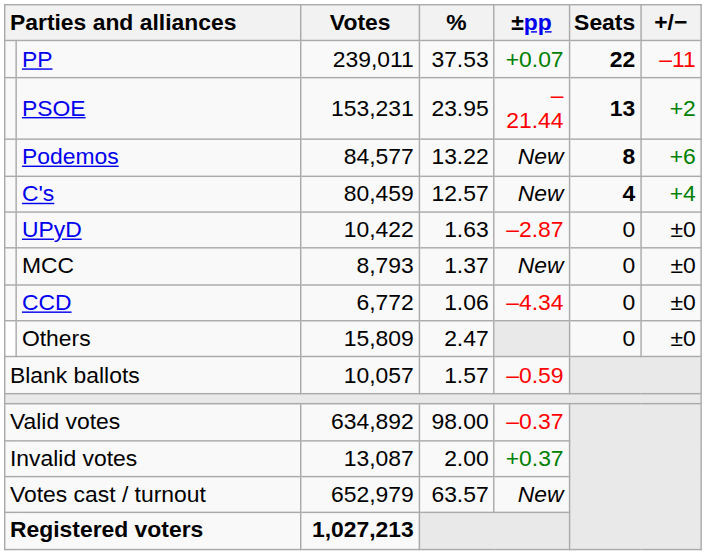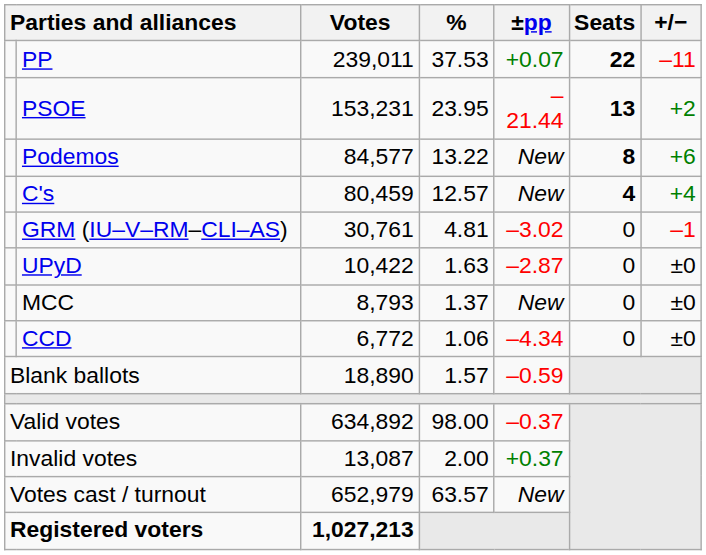+ row: (155, 229)
- row: (56, 338)
(379, 374) 10,057 -> (379, 374) 18,890
